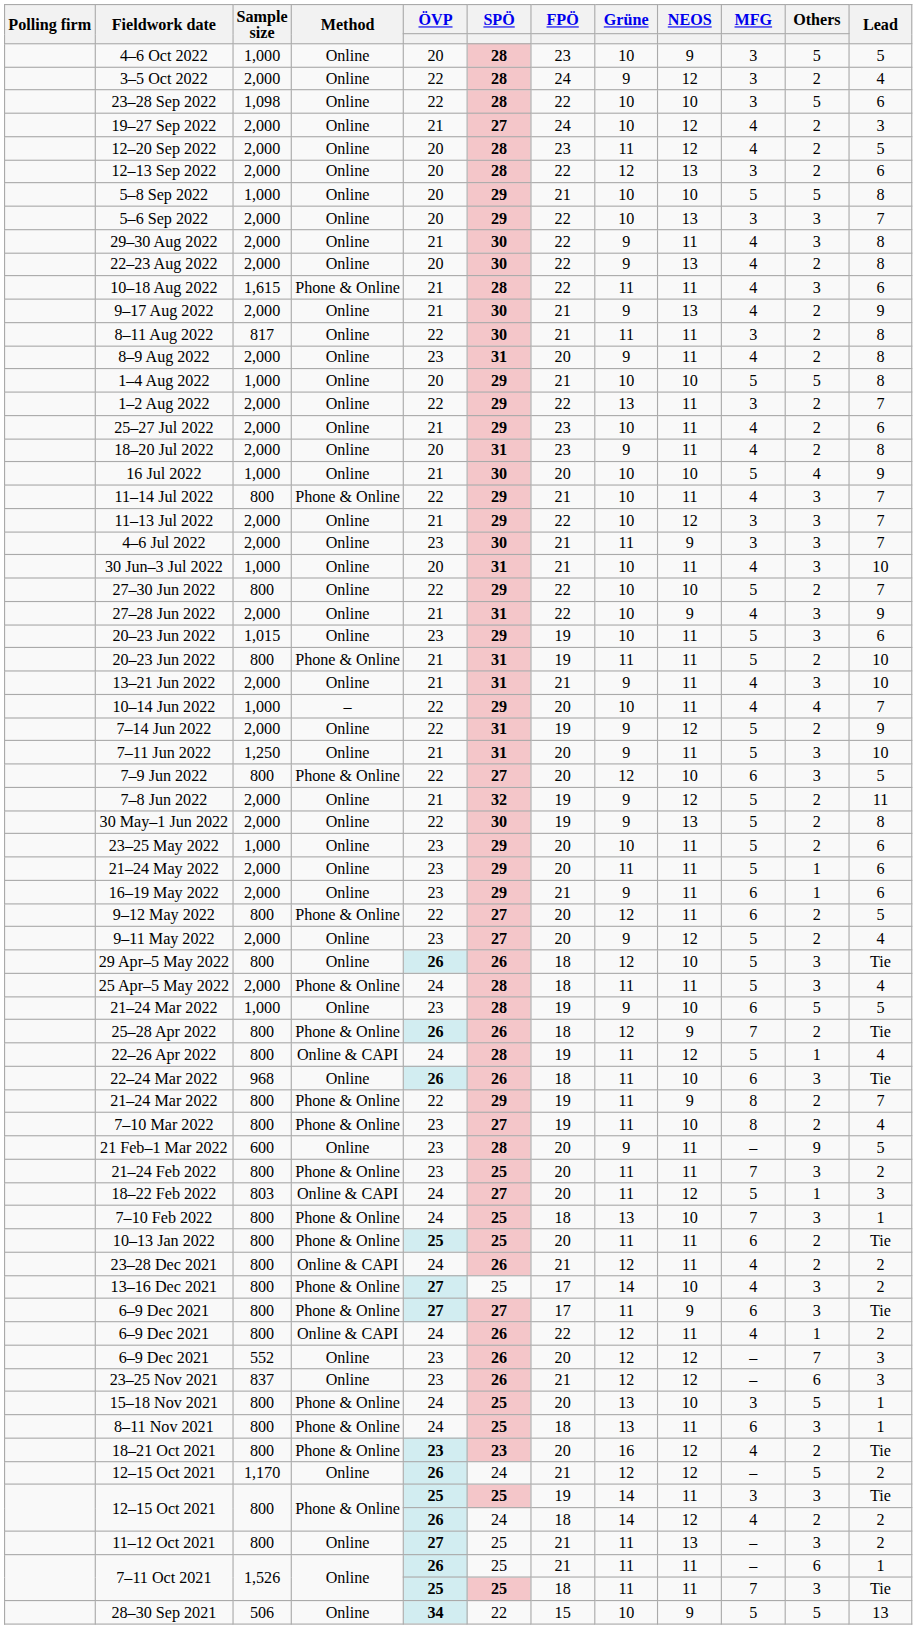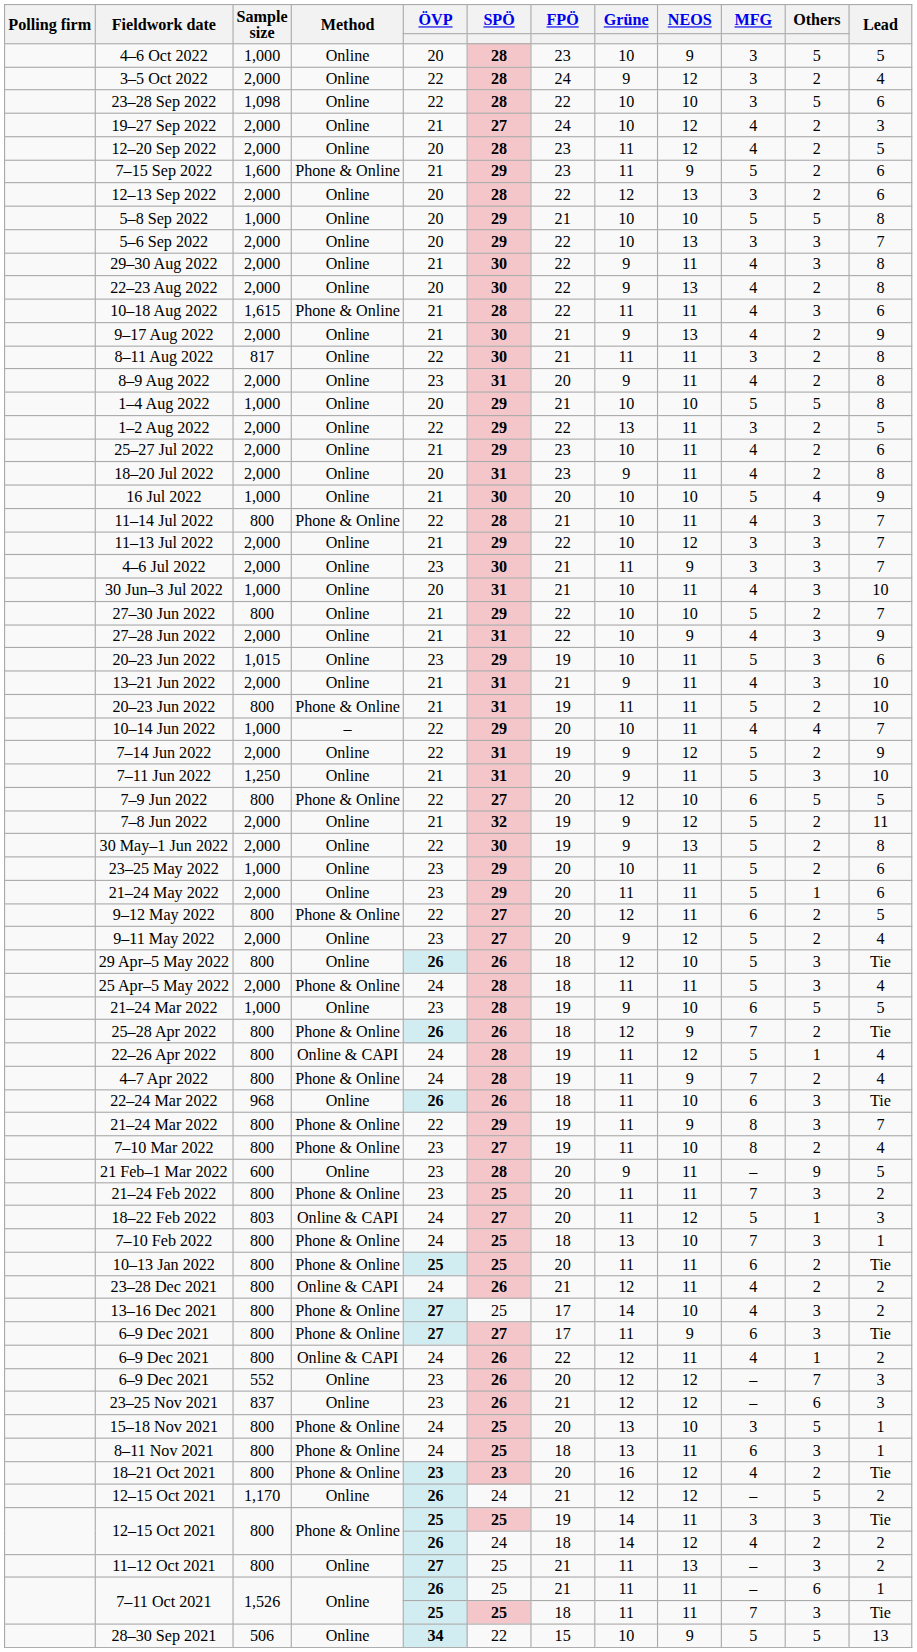+ row: (164, 172)
(880, 404) 7 -> (880, 427) 5
(499, 497) 29 -> (499, 520) 28
(436, 590) 22 -> (436, 613) 21
rows swapped: (164, 660) <-> (164, 683)
(817, 776) 3 -> (817, 799) 5
- row: (164, 892)
+ row: (164, 1078)
(817, 1101) 2 -> (817, 1125) 3
